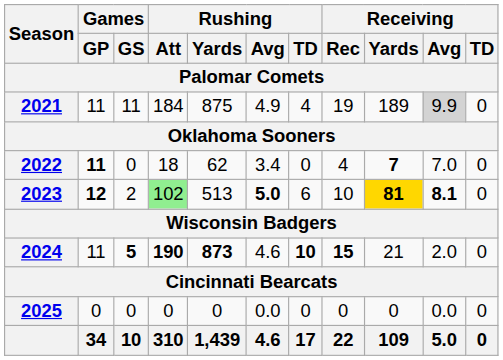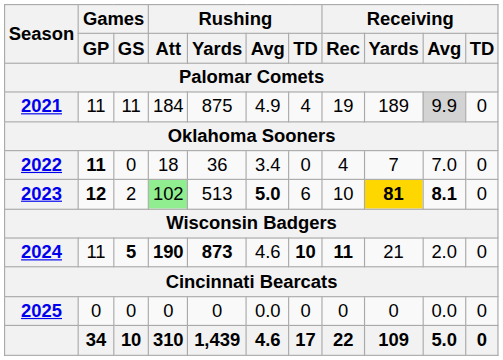(217, 164) 62 -> (217, 164) 36
(394, 164) bold -> (394, 164) normal
(343, 252) 15 -> (343, 252) 11
